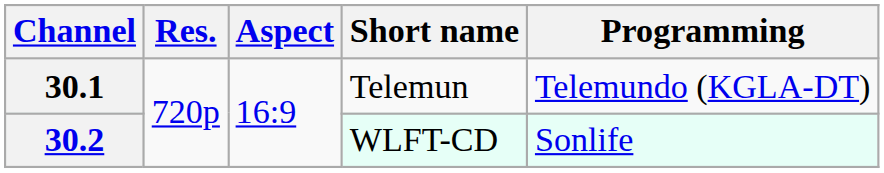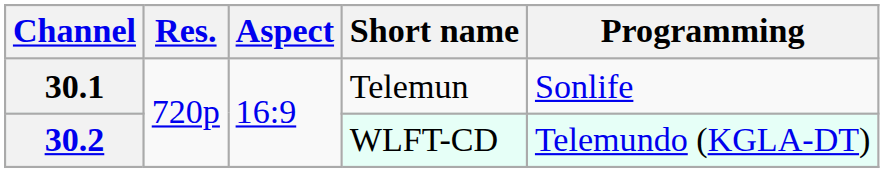(703, 85) Telemundo (KGLA-DT) -> (584, 85) Sonlife
(584, 139) Sonlife -> (703, 139) Telemundo (KGLA-DT)
